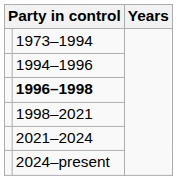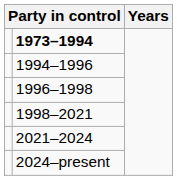(54, 41) normal -> (54, 41) bold
(54, 89) bold -> (54, 89) normal
